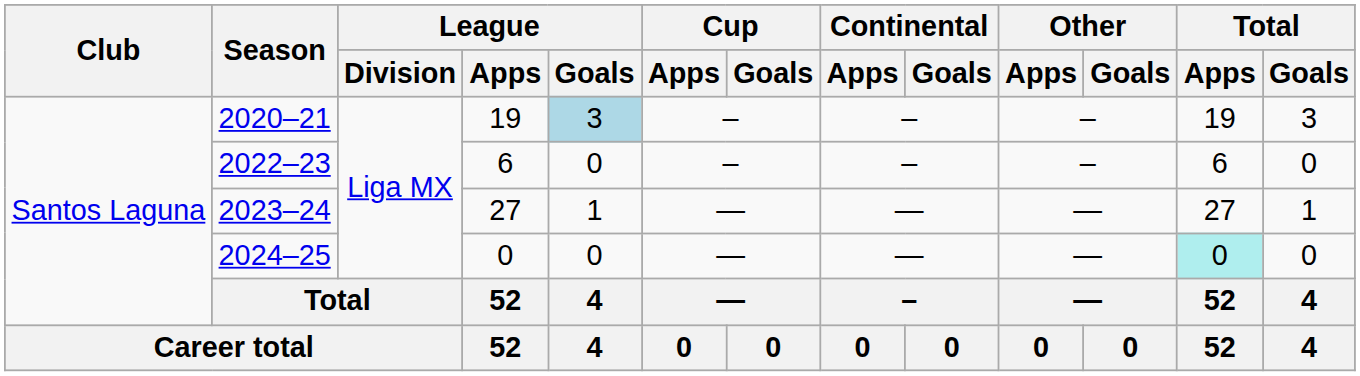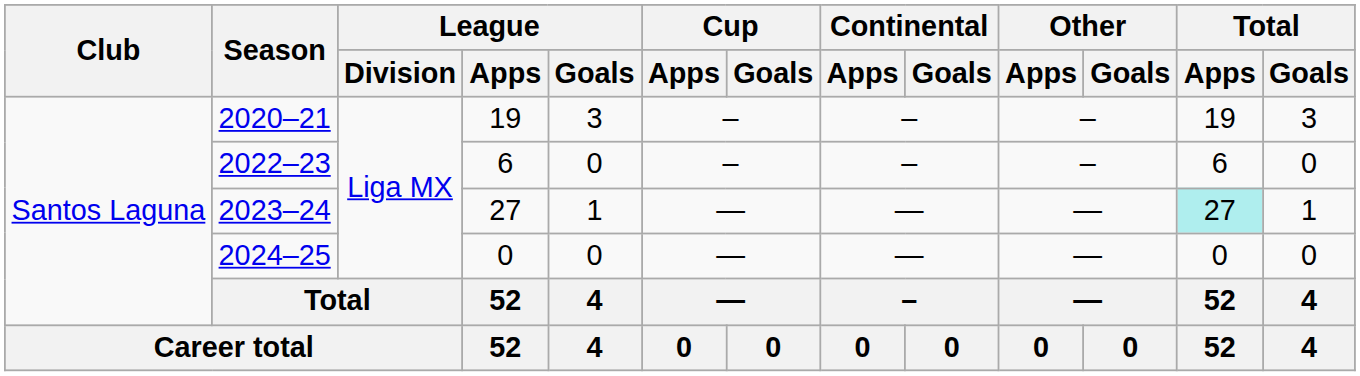(595, 118) lightblue background -> (595, 118) no background
(1220, 210) no background -> (1220, 210) paleturquoise background
(1220, 255) paleturquoise background -> (1220, 255) no background
